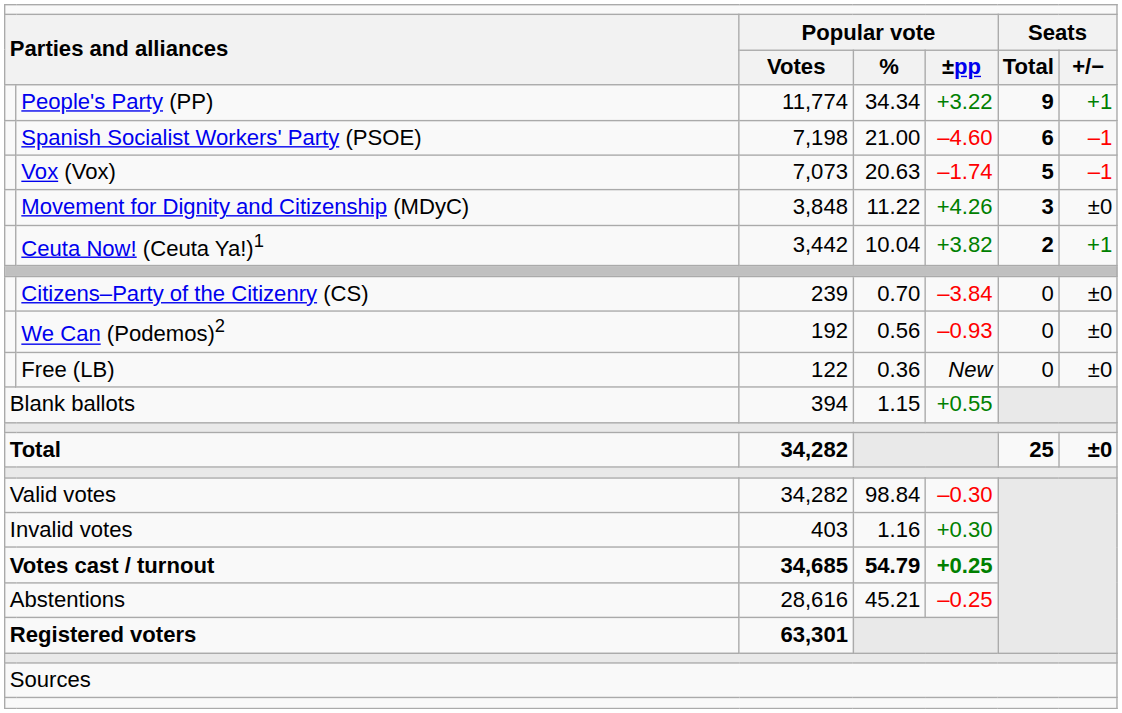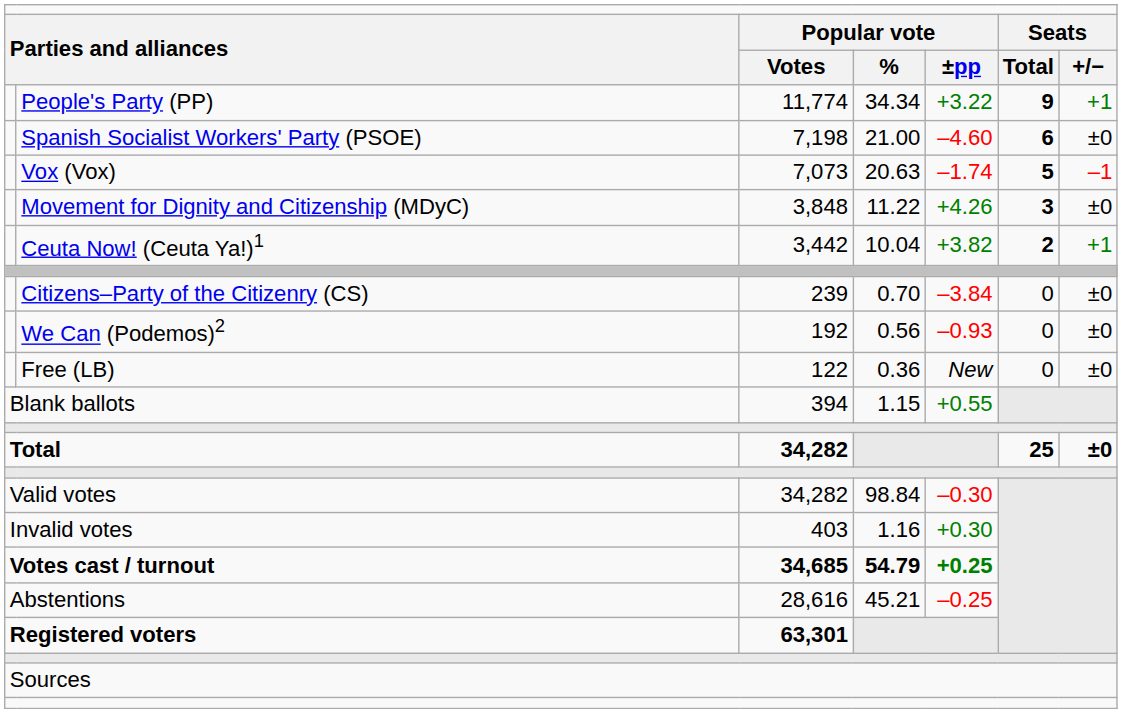(1100, 137) –1 -> (1100, 137) ±0
